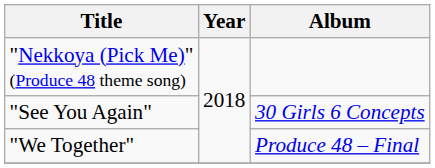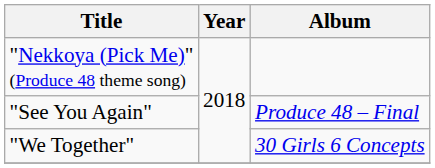(340, 111) 30 Girls 6 Concepts -> (337, 111) Produce 48 – Final
(337, 145) Produce 48 – Final -> (340, 145) 30 Girls 6 Concepts
